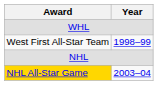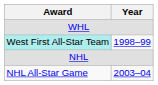(58, 42) no background -> (58, 42) paleturquoise background
(47, 73) gold background -> (47, 73) no background
